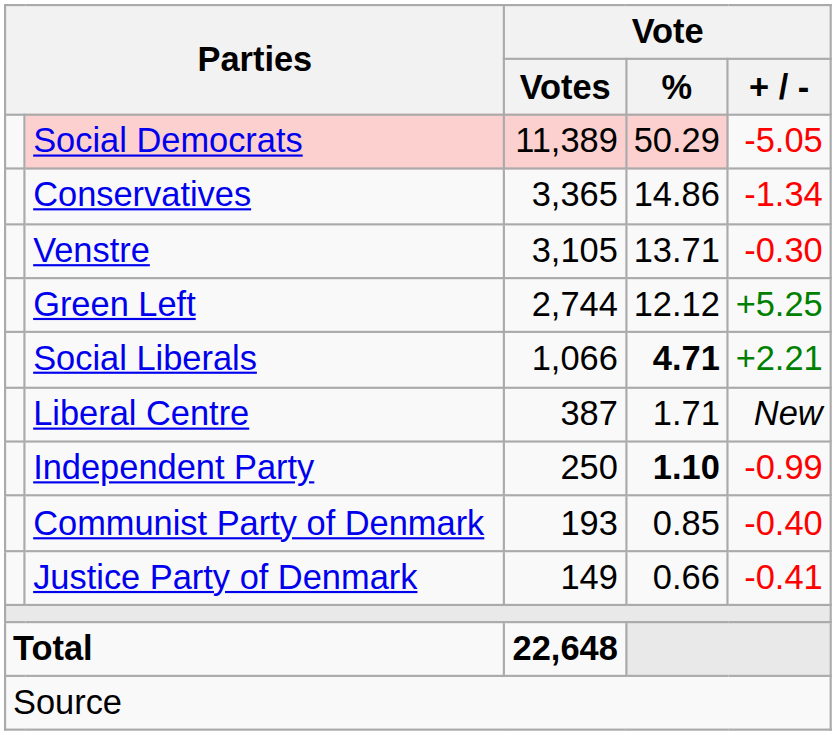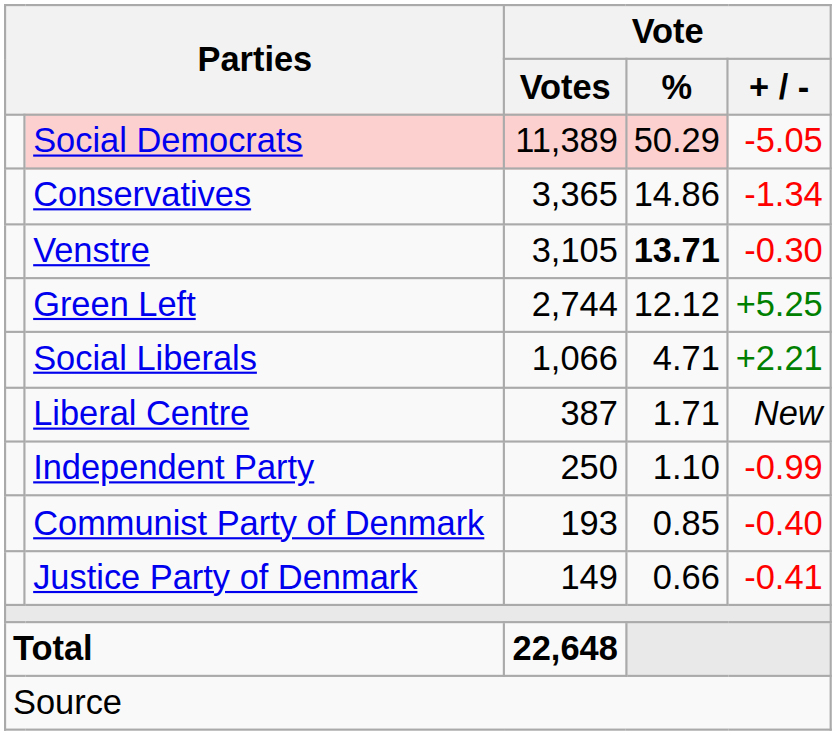(677, 250) normal -> (677, 250) bold
(686, 359) bold -> (686, 359) normal
(686, 468) bold -> (686, 468) normal
